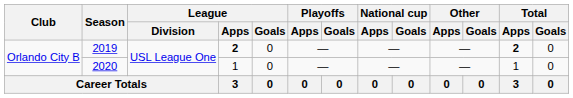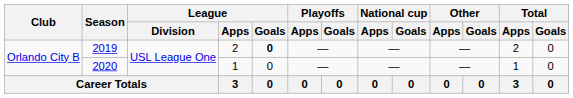(235, 48) bold -> (235, 48) normal
(270, 48) normal -> (270, 48) bold
(516, 48) bold -> (516, 48) normal
